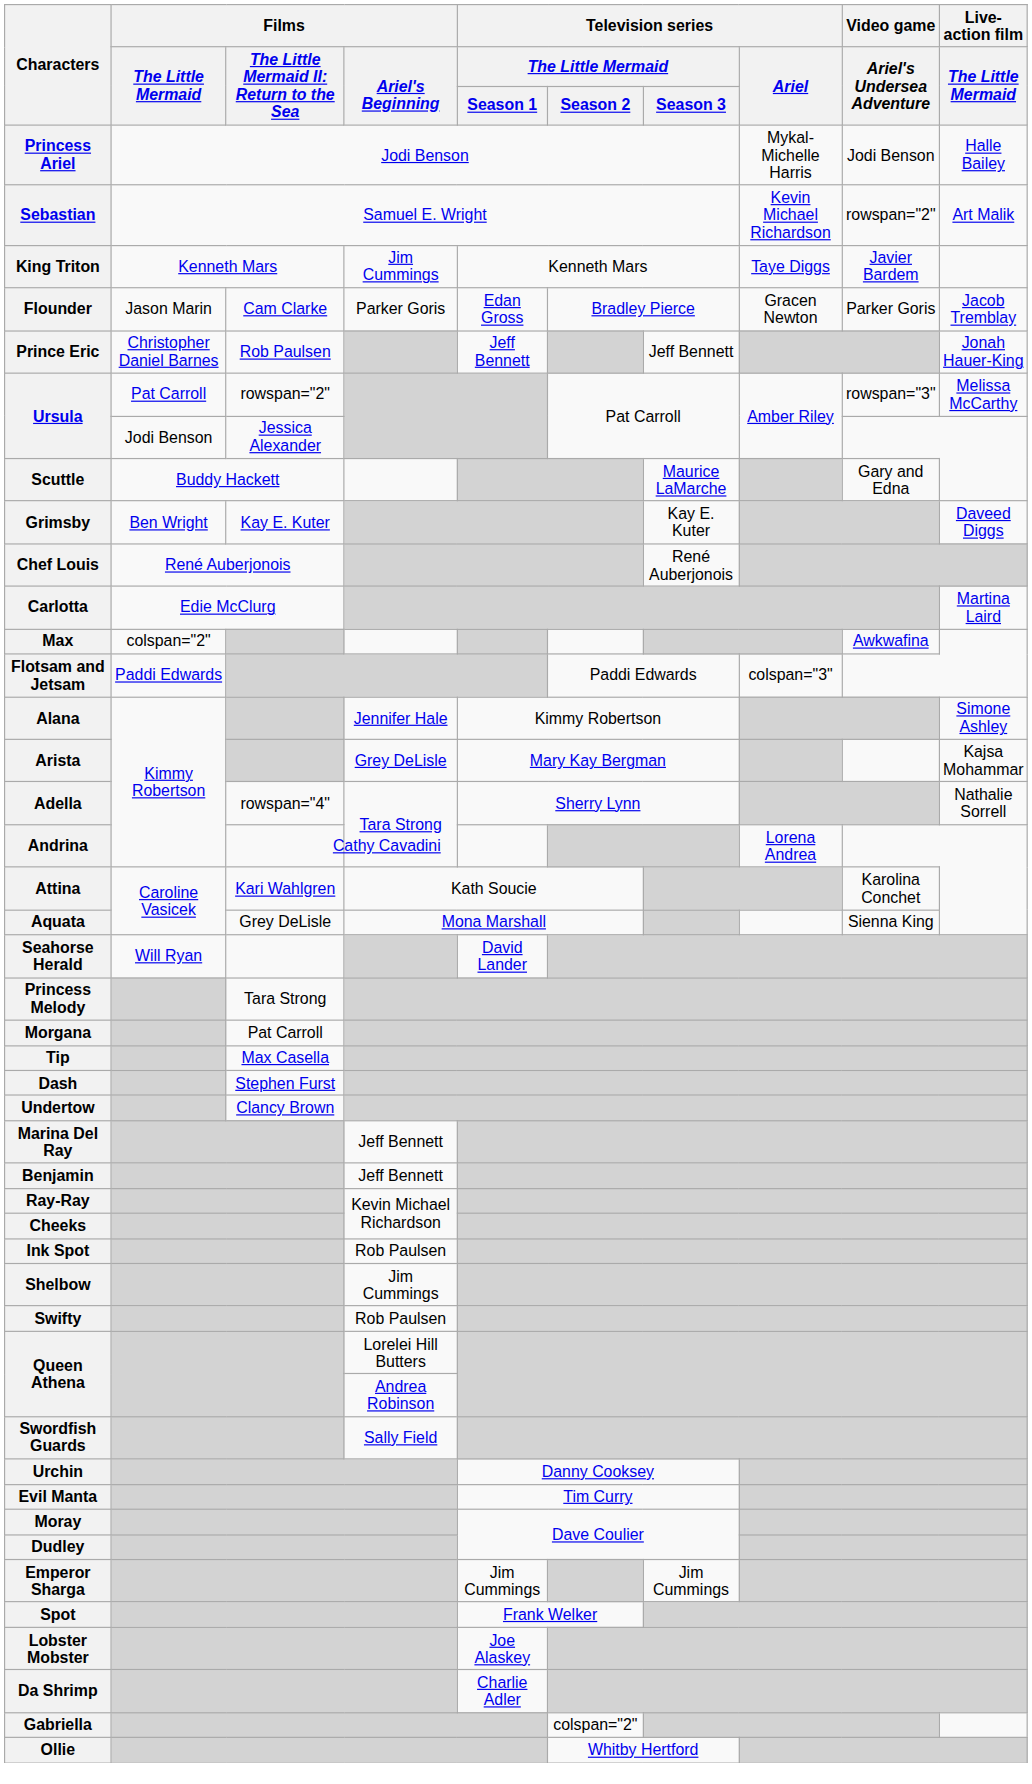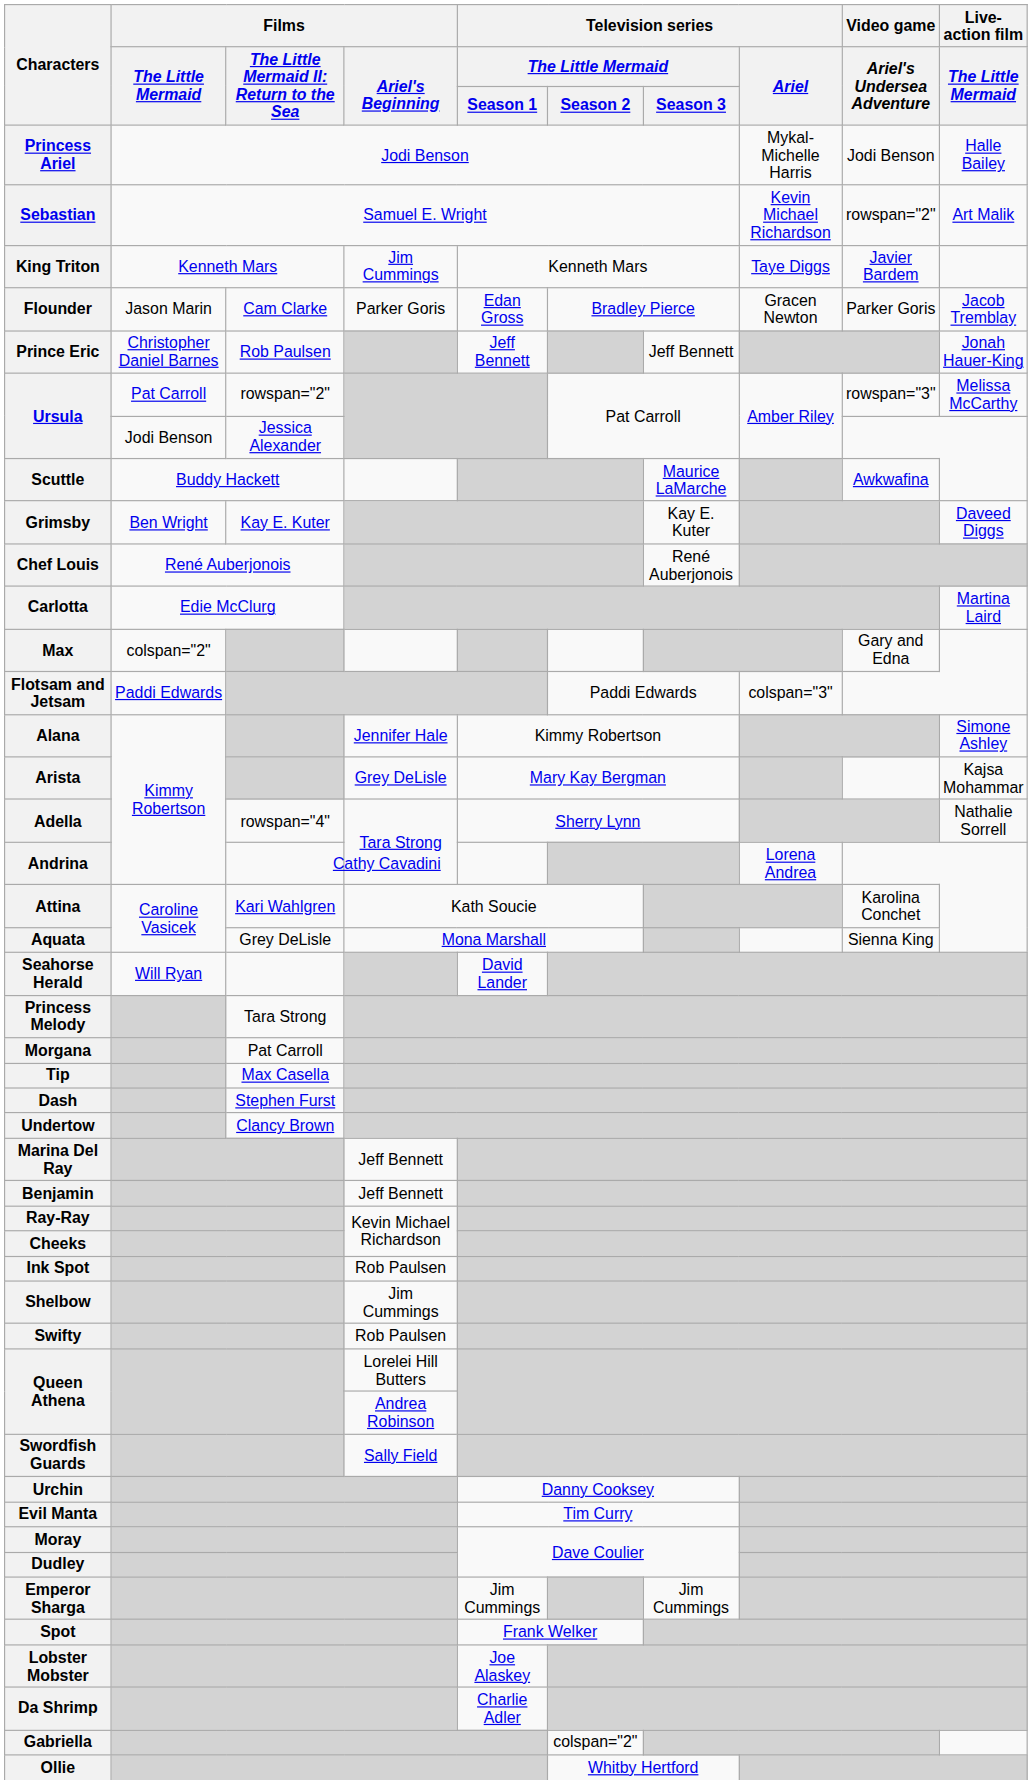(891, 479) Gary and Edna -> (891, 479) Awkwafina
(891, 641) Awkwafina -> (891, 650) Gary and Edna
